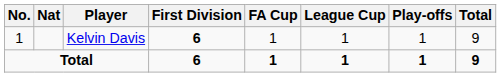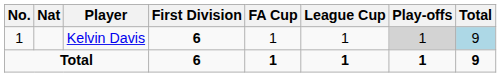(422, 38) no background -> (422, 38) lightgrey background
(476, 38) no background -> (476, 38) lightblue background
